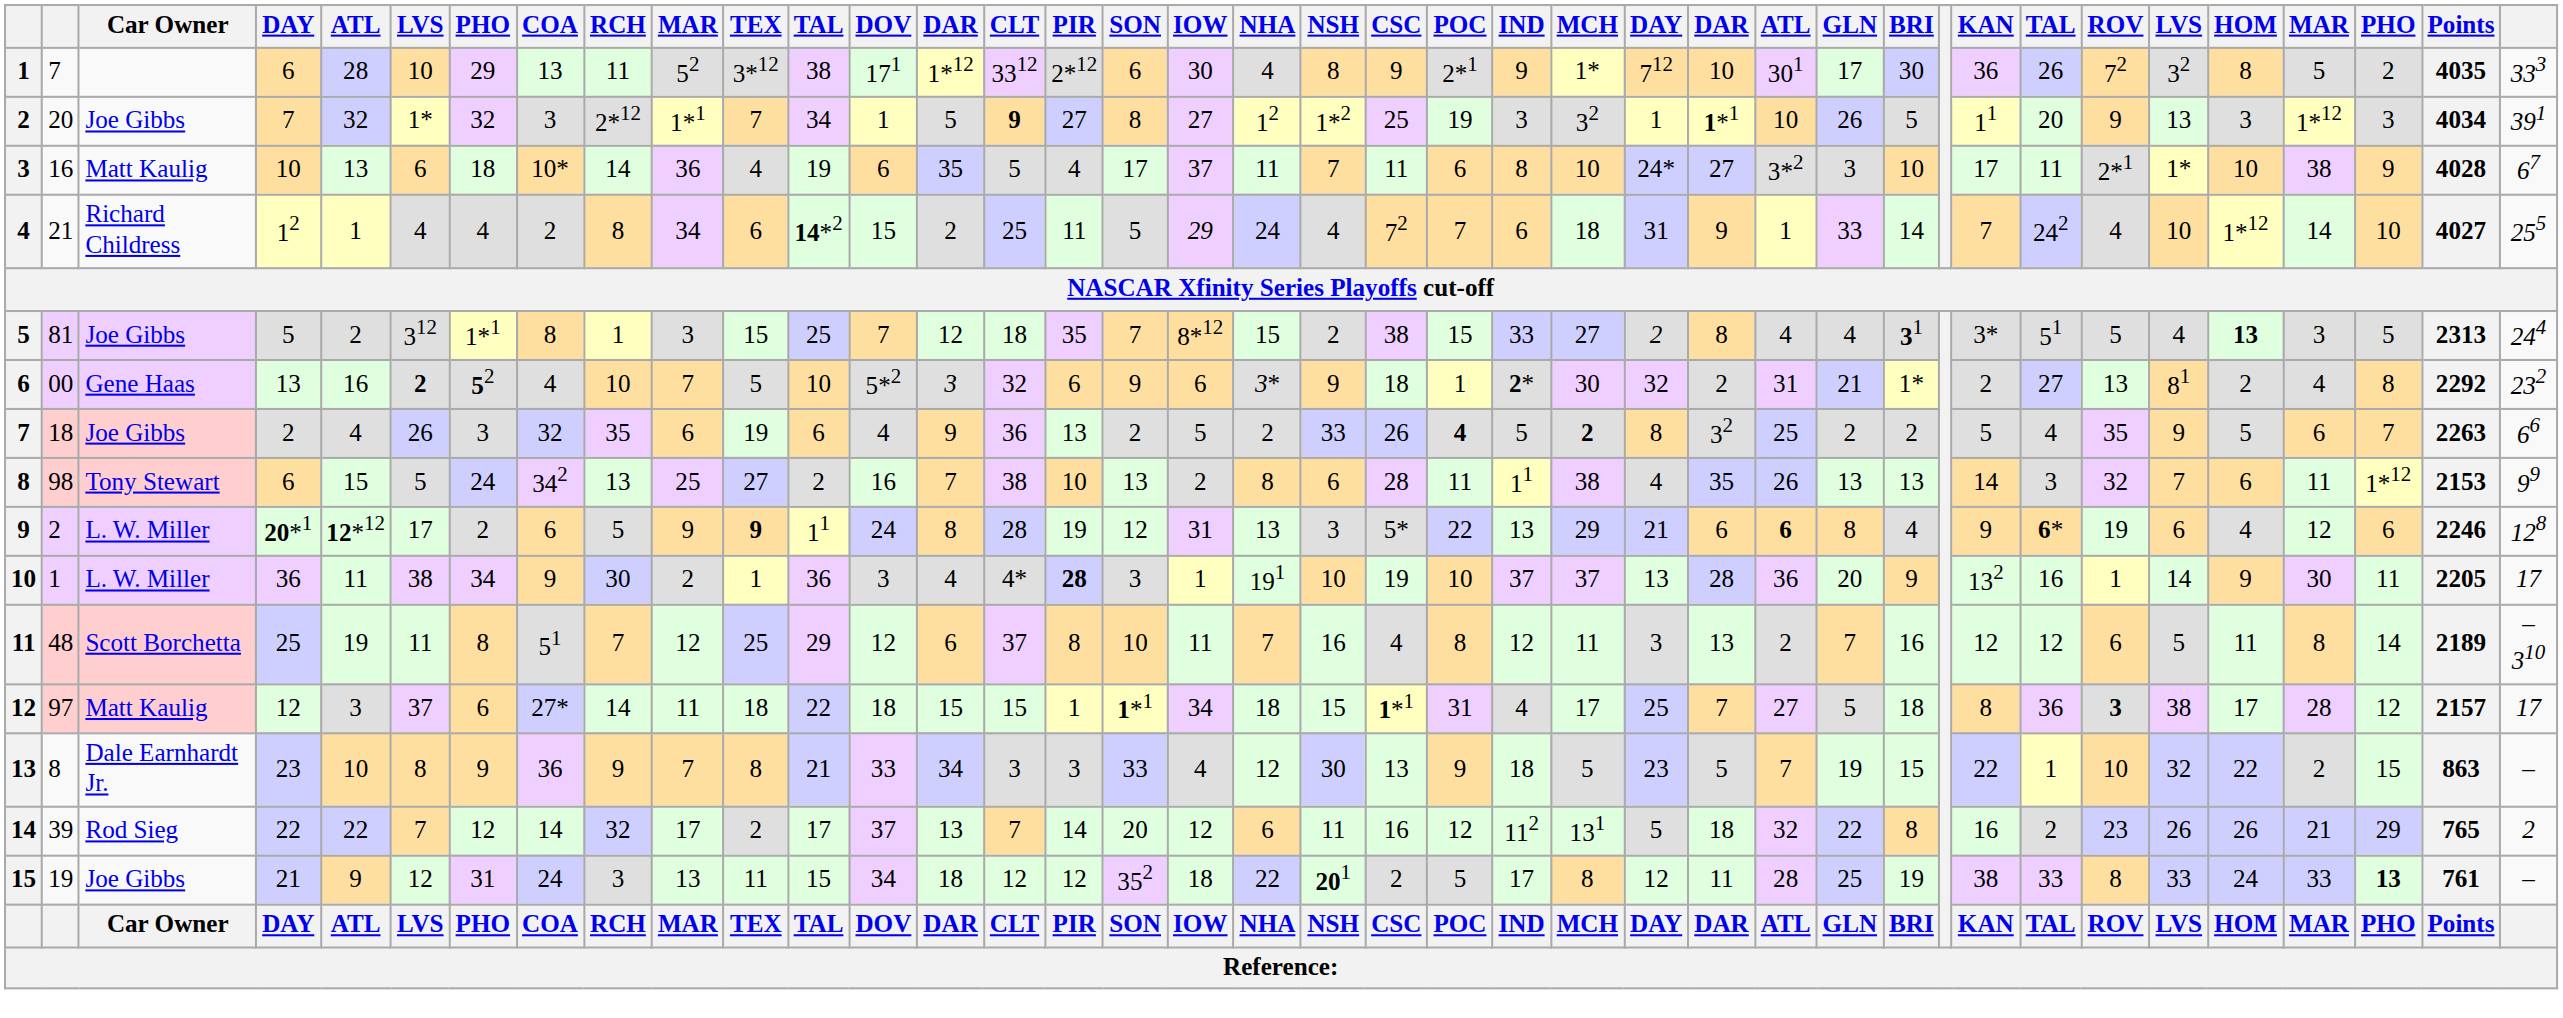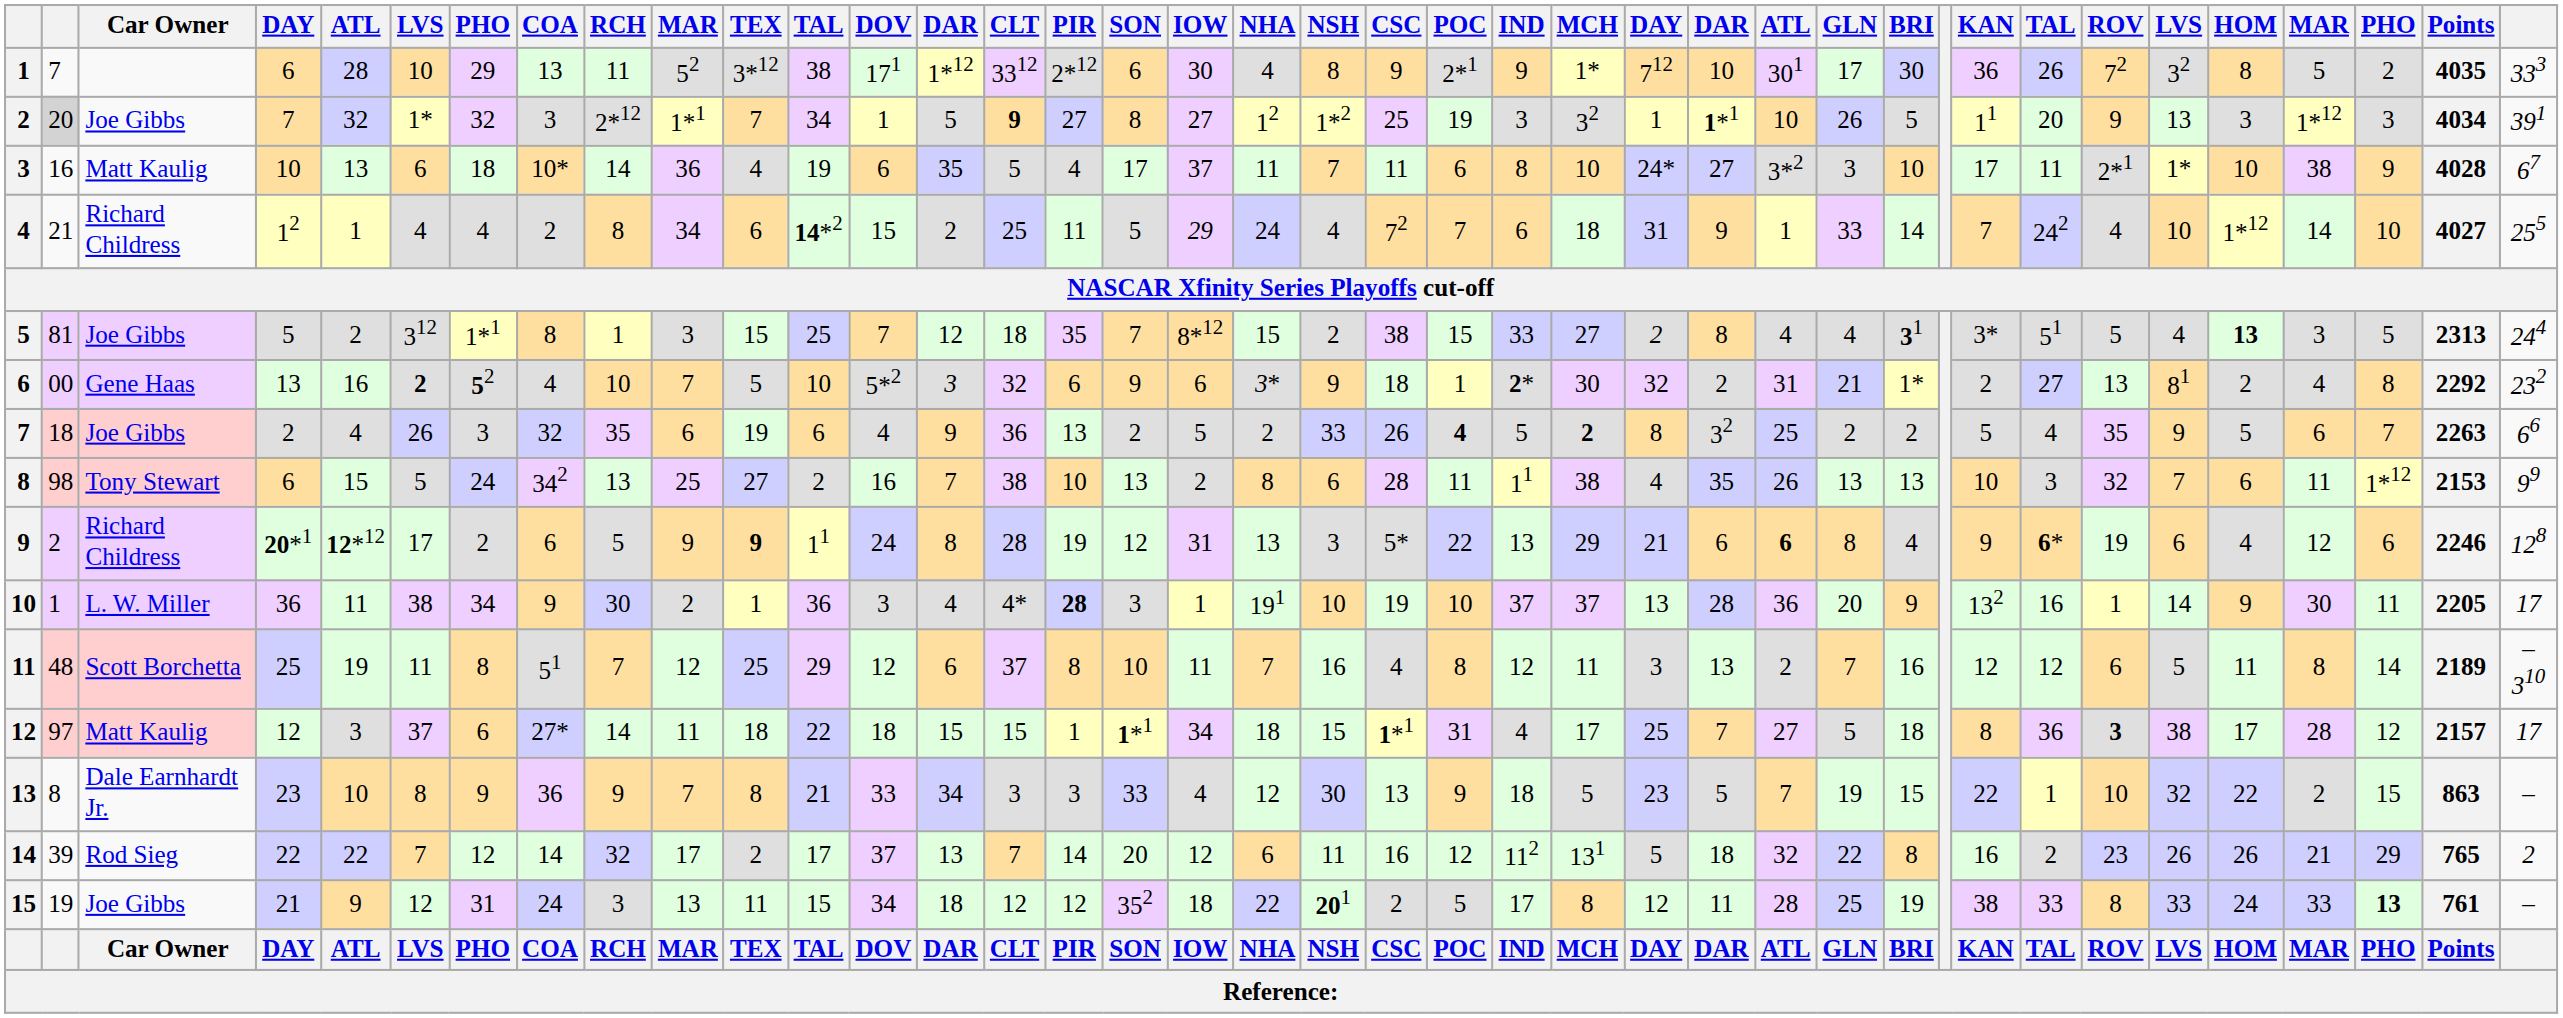(61, 120) no background -> (61, 120) lightgrey background
(1986, 481) 14 -> (1986, 481) 10
(147, 530) L. W. Miller -> (133, 542) Richard Childress
